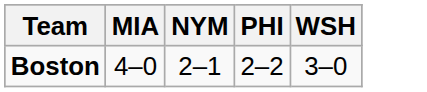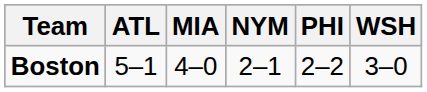+ column: (136, 25)
